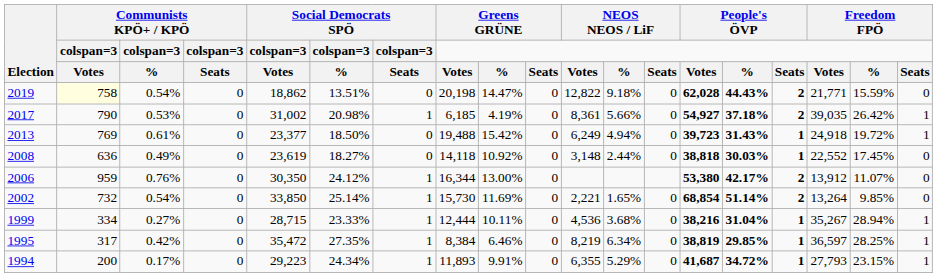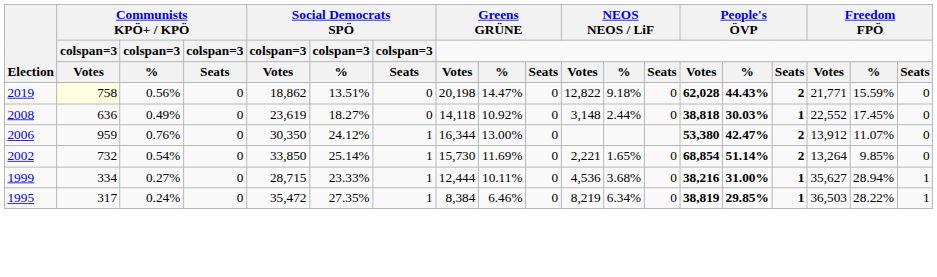(163, 93) 0.54% -> (163, 93) 0.56%
- row: (21, 114)
- row: (21, 135)
(747, 177) 42.17% -> (747, 135) 42.47%
(747, 219) 31.04% -> (747, 177) 31.00%
(829, 219) 35,267 -> (829, 177) 35,627
(163, 240) 0.42% -> (163, 198) 0.24%
(829, 240) 36,597 -> (829, 198) 36,503
(874, 240) 28.25% -> (874, 198) 28.22%
- row: (21, 261)
